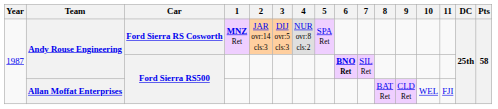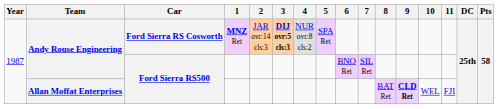(282, 36) normal -> (283, 36) bold
(346, 67) bold -> (347, 67) normal
(406, 91) normal -> (407, 91) bold
